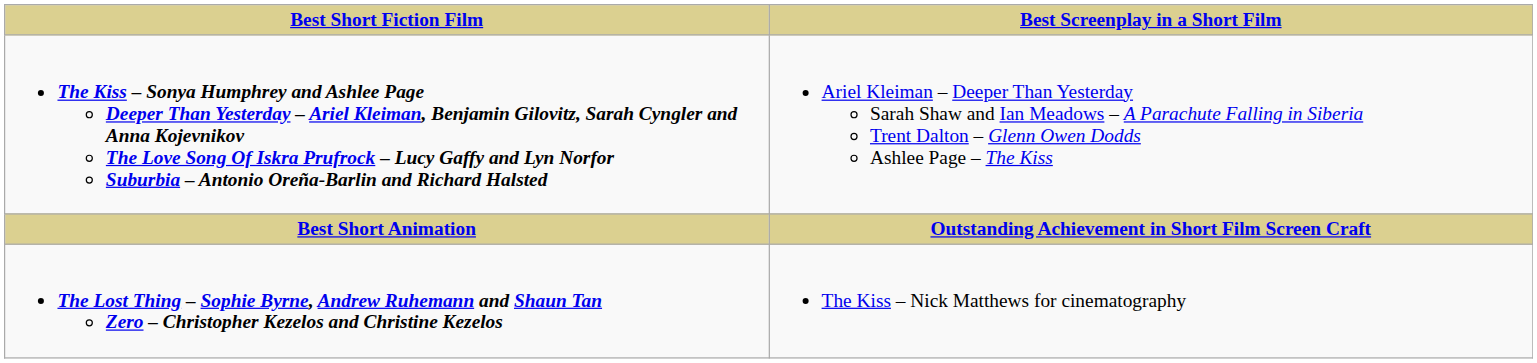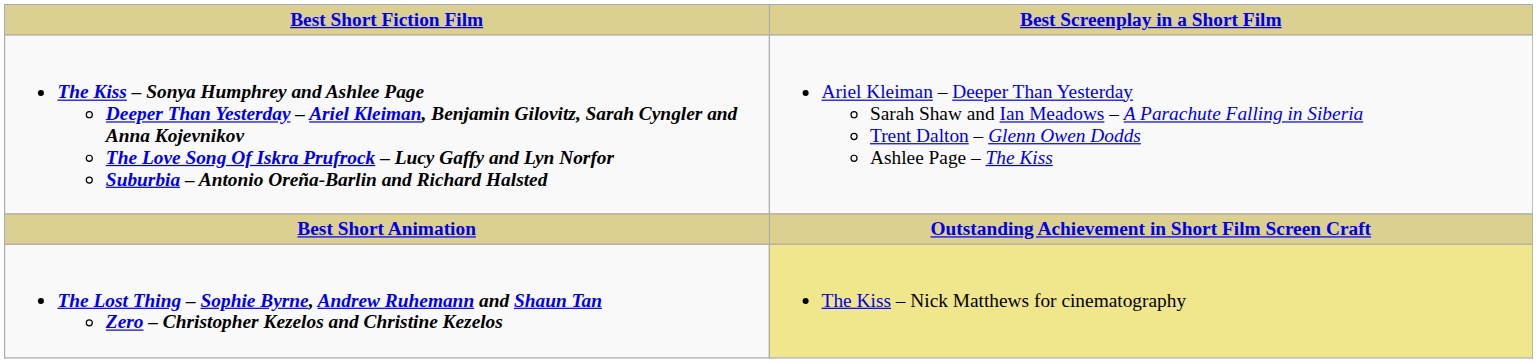(1151, 301) no background -> (1151, 301) khaki background
